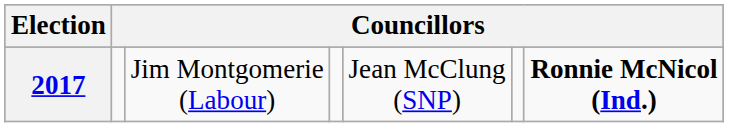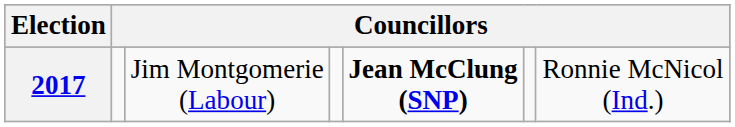(427, 84) normal -> (433, 84) bold
(624, 84) bold -> (633, 84) normal
